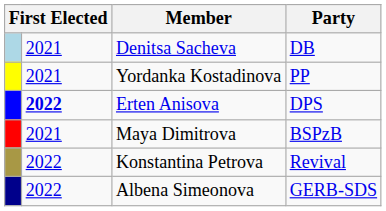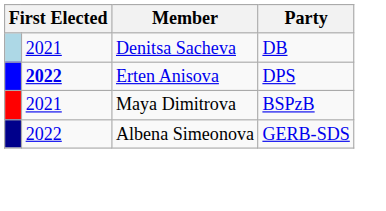- row: (199, 76)
- row: (190, 162)
